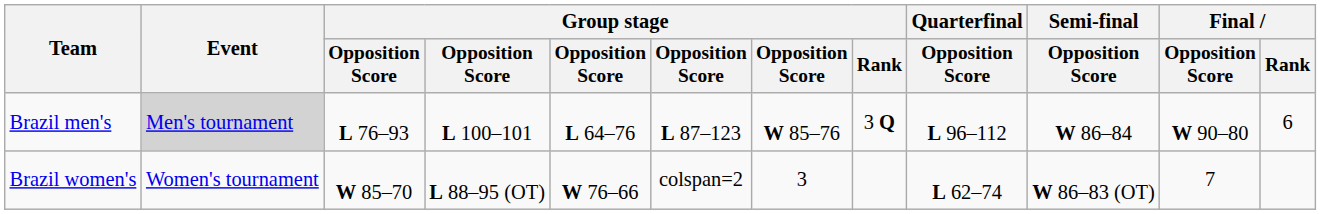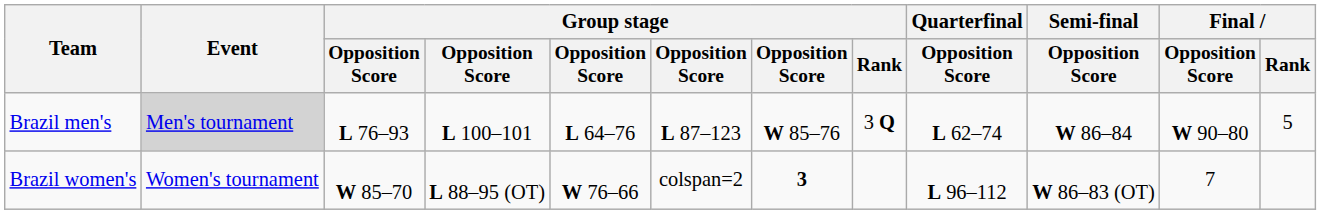(967, 134) L 96–112 -> (967, 134) L 62–74
(1288, 122) 6 -> (1288, 122) 5
(802, 180) normal -> (802, 180) bold
(967, 192) L 62–74 -> (967, 192) L 96–112
